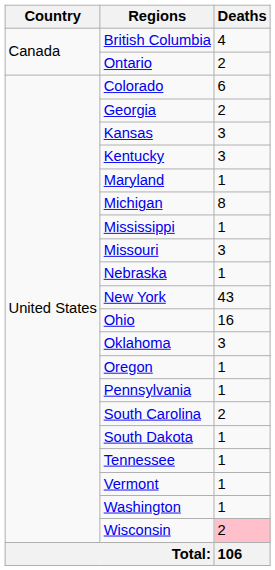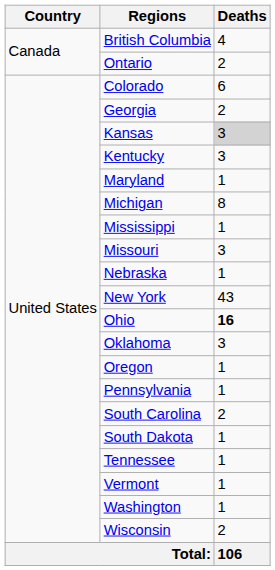(222, 133) no background -> (222, 133) lightgrey background
(226, 320) normal -> (226, 320) bold
(222, 530) pink background -> (222, 530) no background
